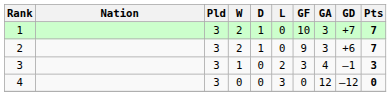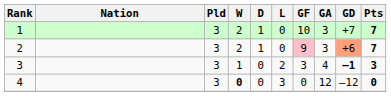(304, 48) no background -> (304, 48) pink background
(349, 48) no background -> (349, 48) lightsalmon background
(349, 65) normal -> (349, 65) bold
(239, 83) normal -> (239, 83) bold
